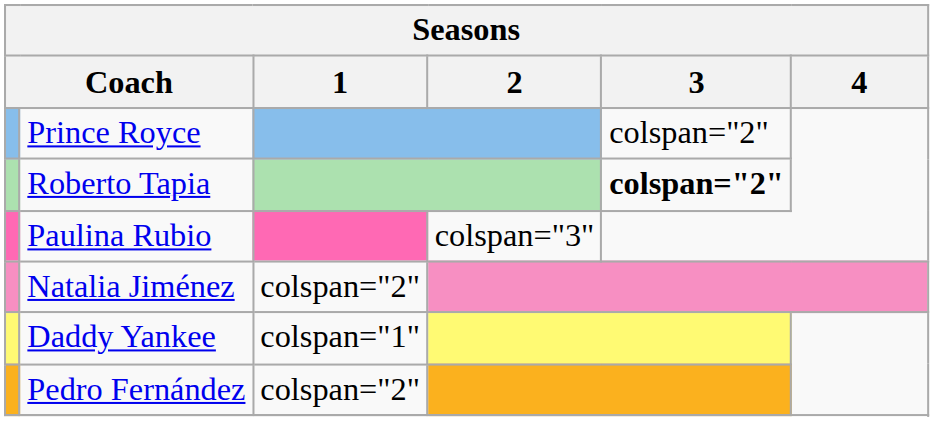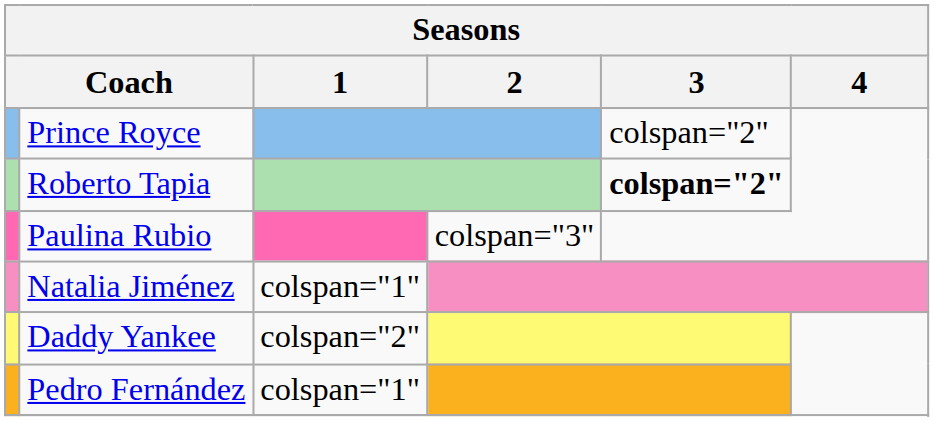(340, 286) colspan="2" -> (340, 286) colspan="1"
(340, 337) colspan="1" -> (340, 337) colspan="2"
(340, 388) colspan="2" -> (340, 388) colspan="1"
